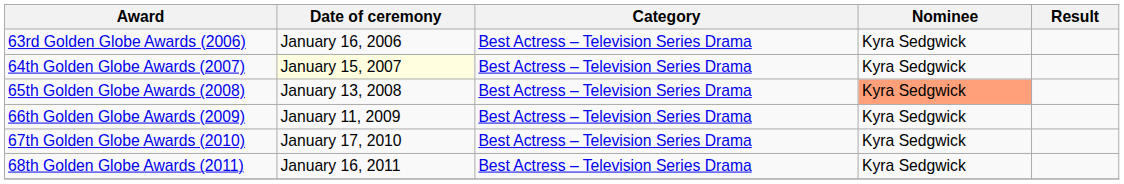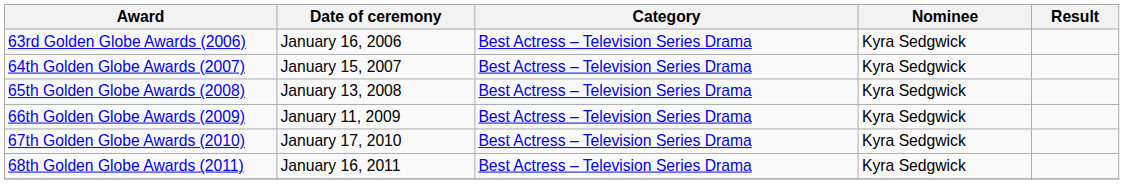(341, 66) lightyellow background -> (341, 66) no background
(914, 91) lightsalmon background -> (914, 91) no background
